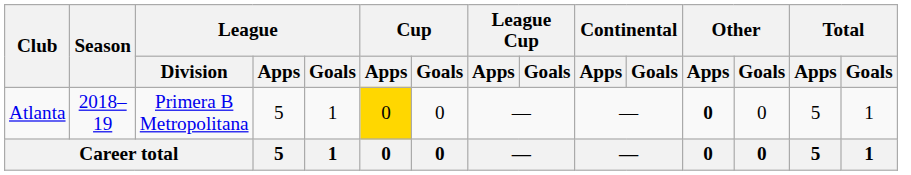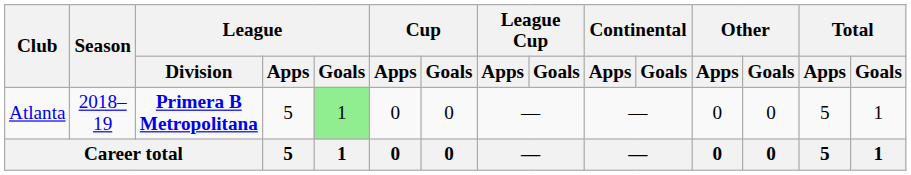(194, 113) normal -> (199, 113) bold
(332, 113) no background -> (342, 113) lightgreen background
(386, 113) gold background -> (395, 113) no background
(708, 113) bold -> (717, 113) normal
